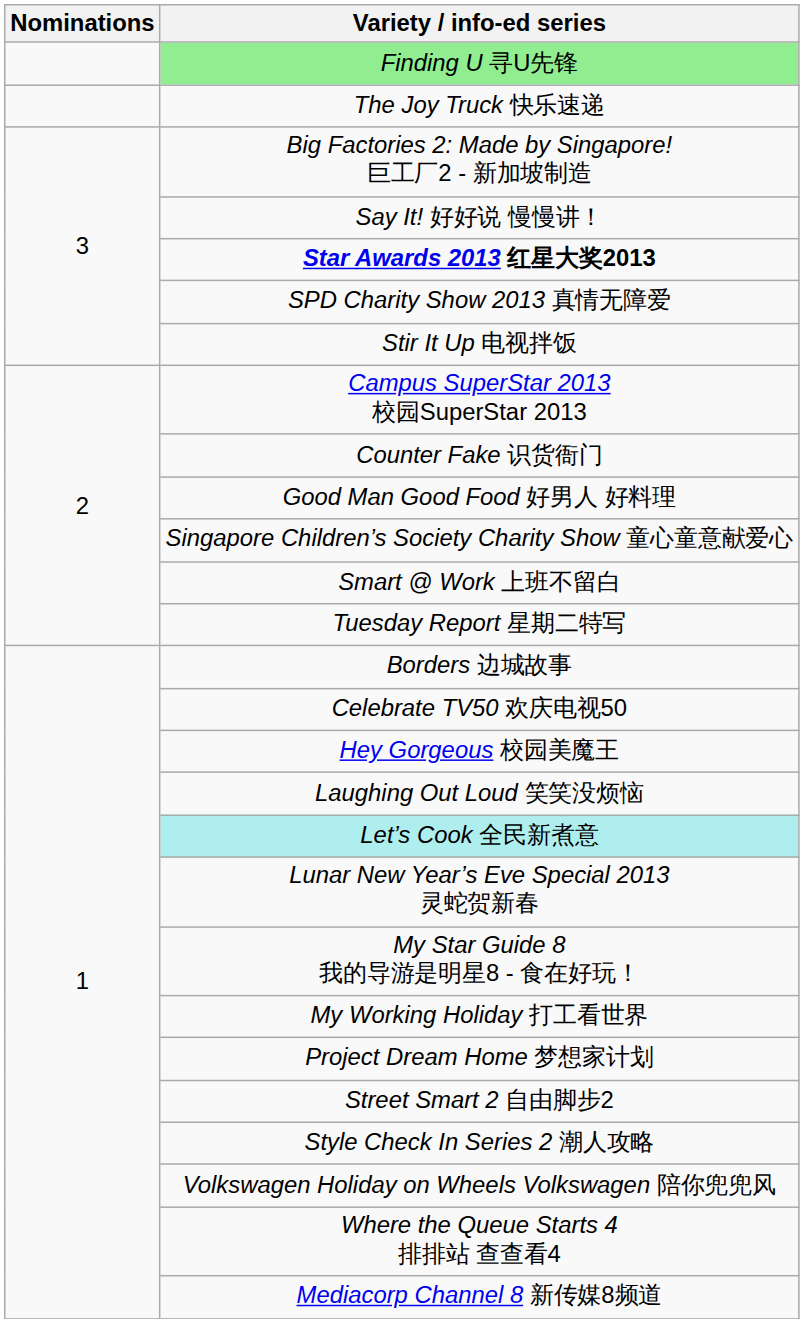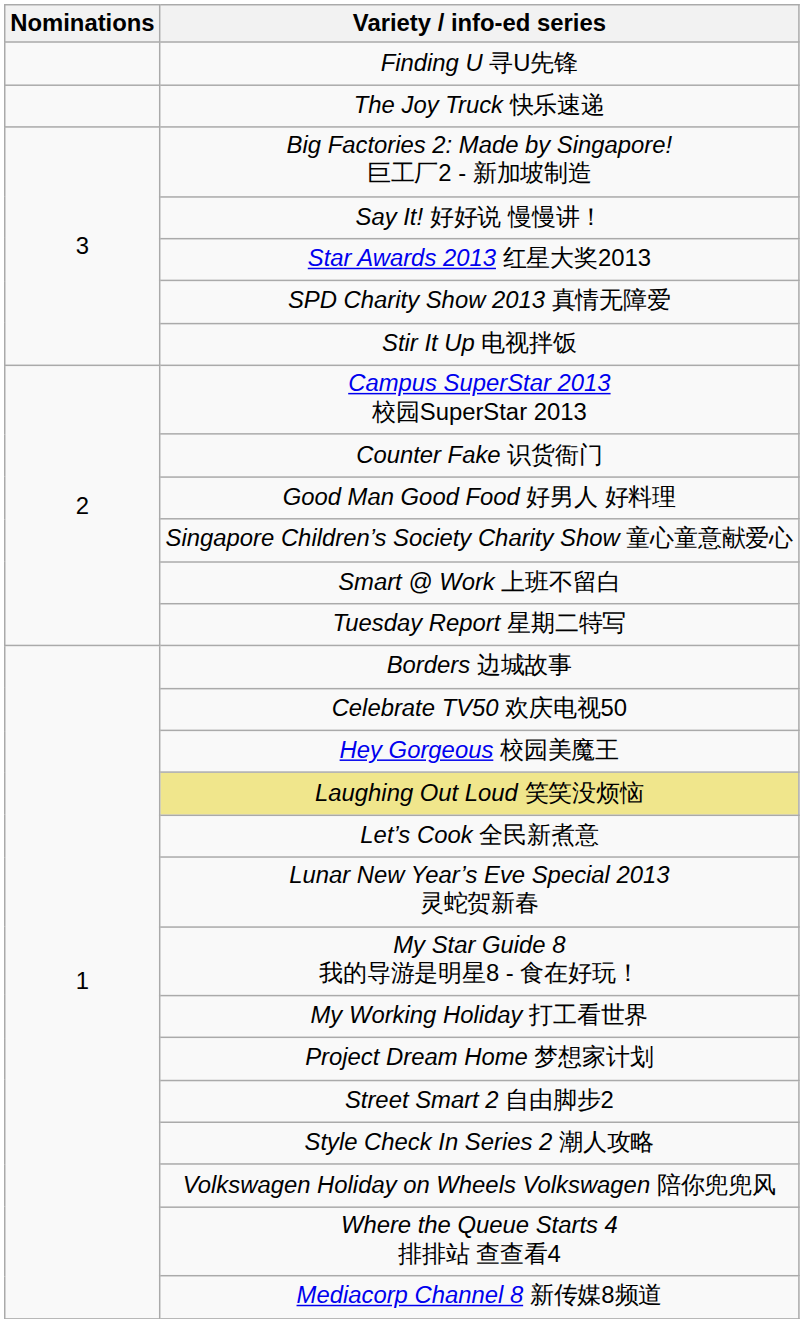(479, 62) lightgreen background -> (479, 62) no background
(479, 258) bold -> (479, 258) normal
(479, 792) no background -> (479, 792) khaki background
(479, 835) paleturquoise background -> (479, 835) no background
